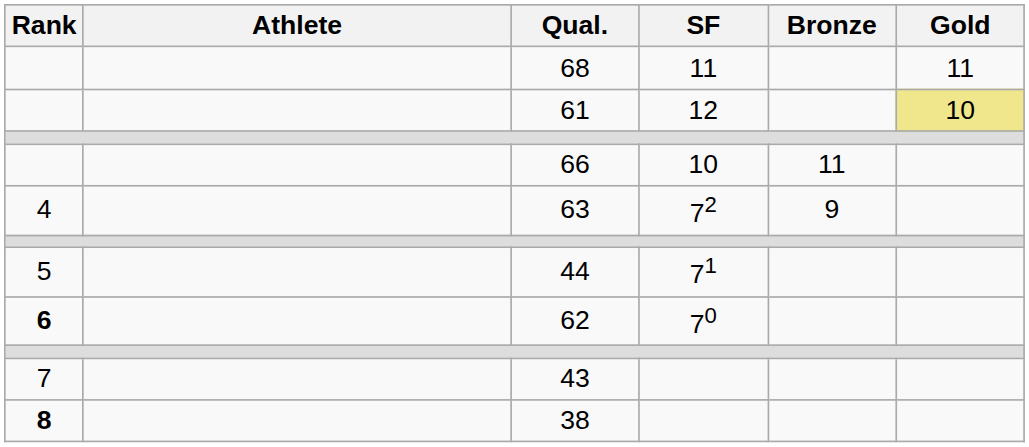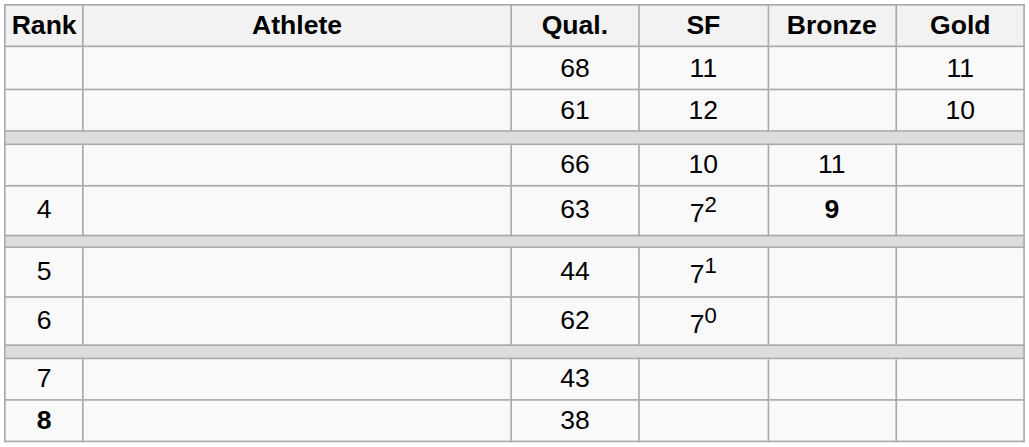(960, 109) khaki background -> (960, 109) no background
(832, 209) normal -> (832, 209) bold
(44, 320) bold -> (44, 320) normal
